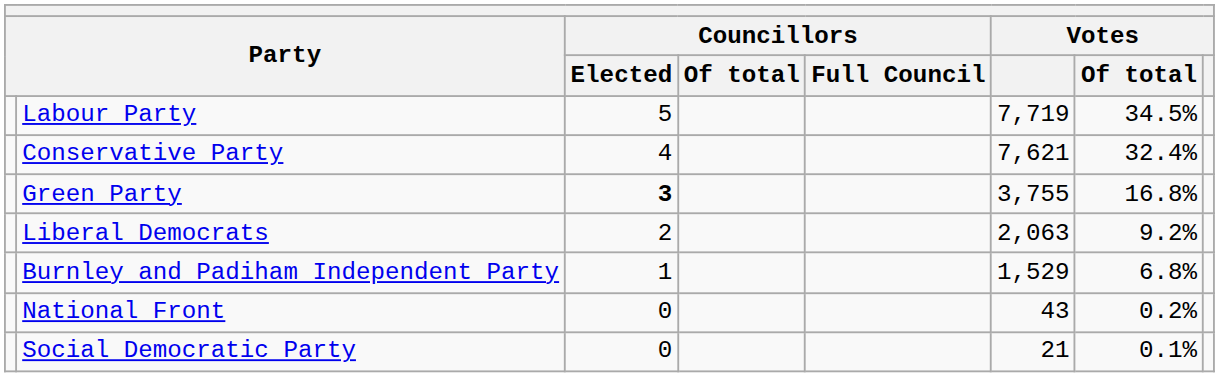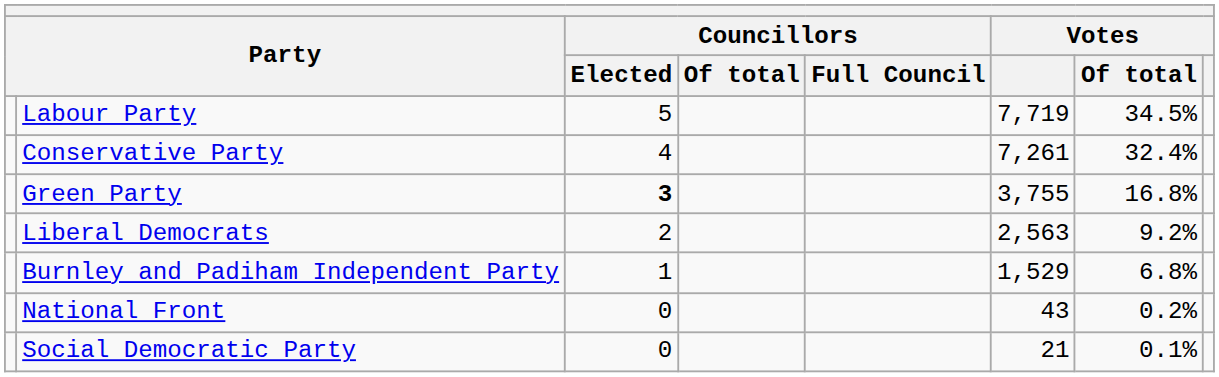(1033, 154) 7,621 -> (1033, 154) 7,261
(1033, 233) 2,063 -> (1033, 233) 2,563
